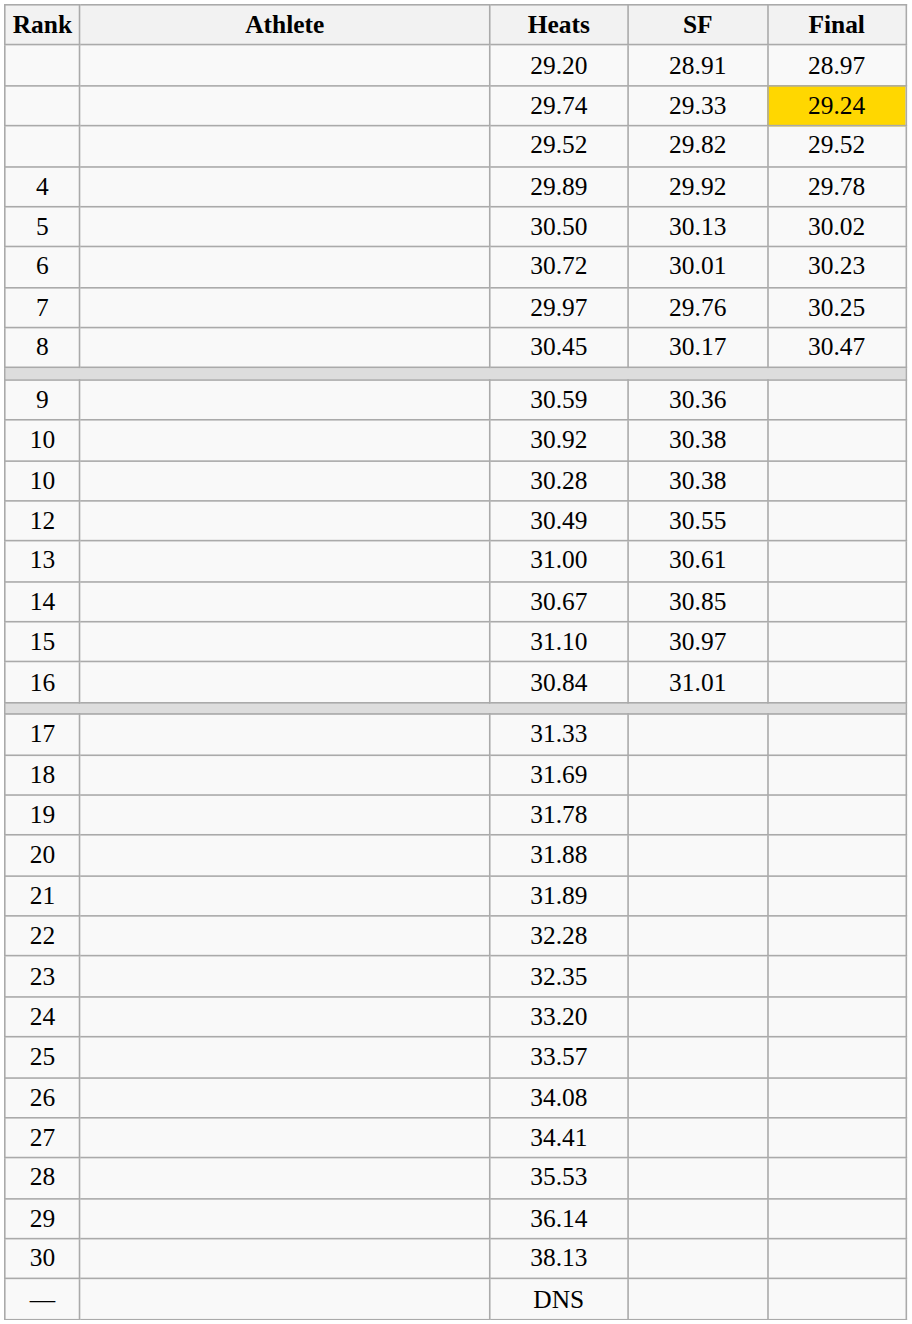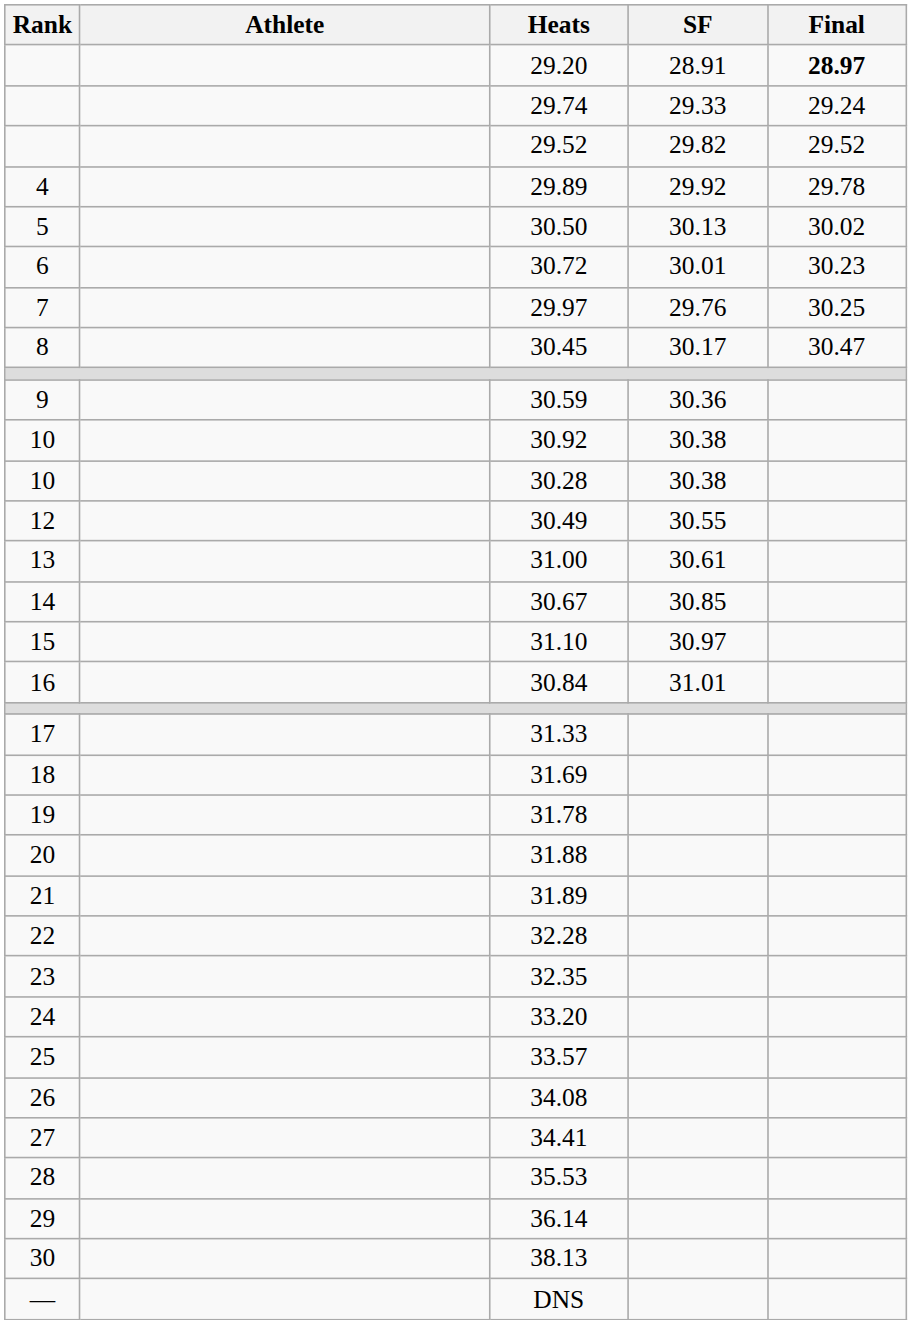(837, 65) normal -> (837, 65) bold
(837, 105) gold background -> (837, 105) no background
